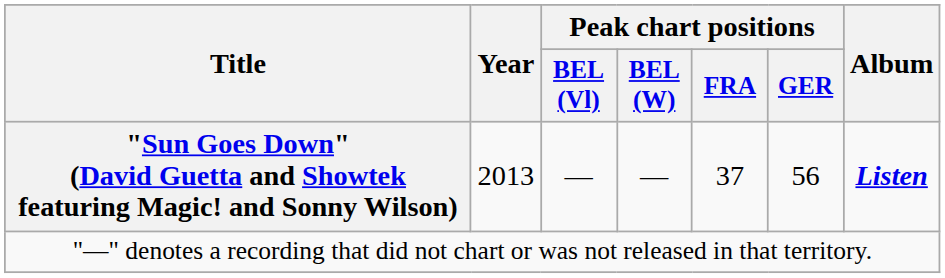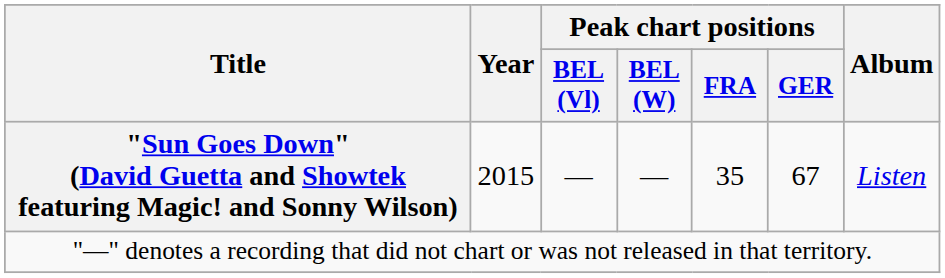(506, 175) 2013 -> (506, 175) 2015
(730, 175) 37 -> (730, 175) 35
(806, 175) 56 -> (806, 175) 67
(892, 175) bold -> (892, 175) normal
